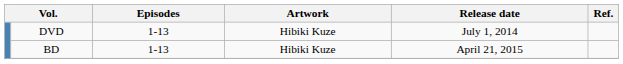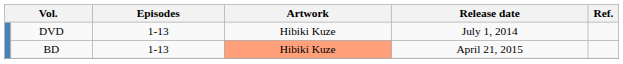(308, 49) no background -> (308, 49) lightsalmon background
